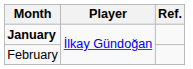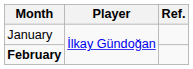(32, 34) bold -> (30, 34) normal
(33, 54) normal -> (34, 54) bold
